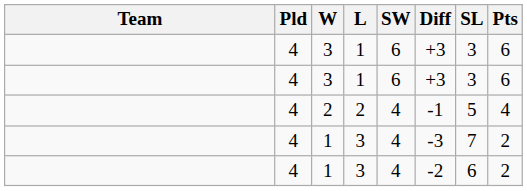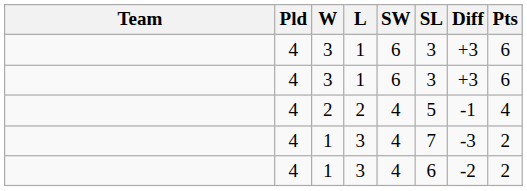columns swapped: (472, 19) <-> (435, 19)
